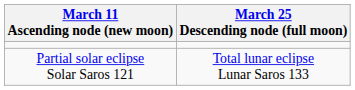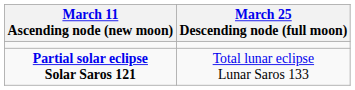(90, 66) normal -> (90, 66) bold
